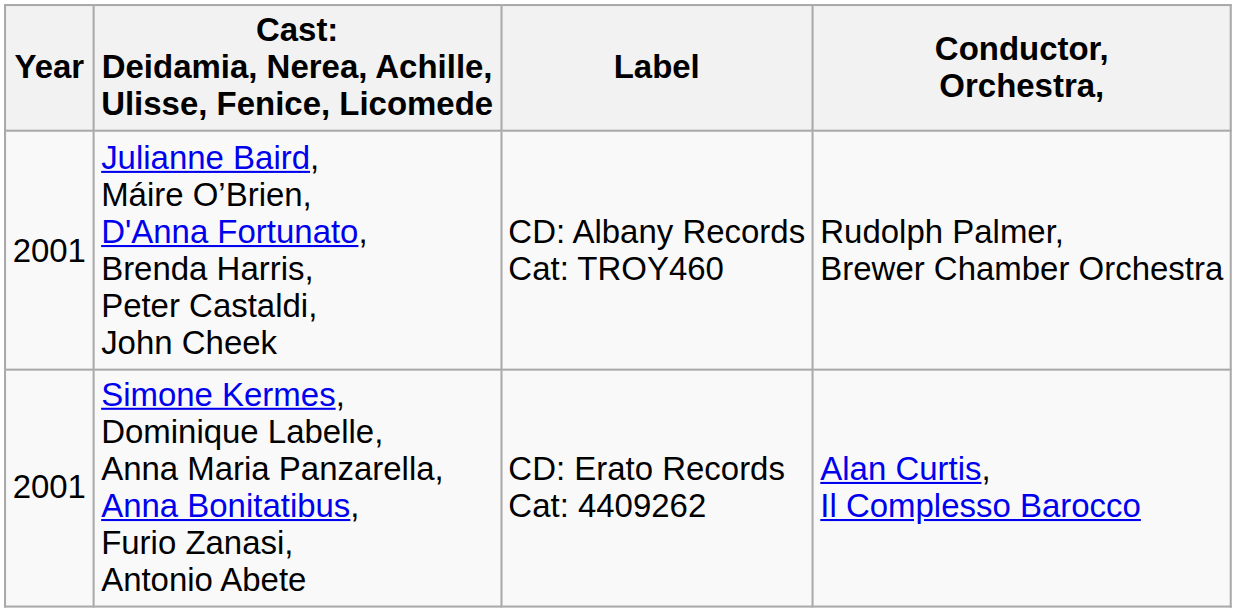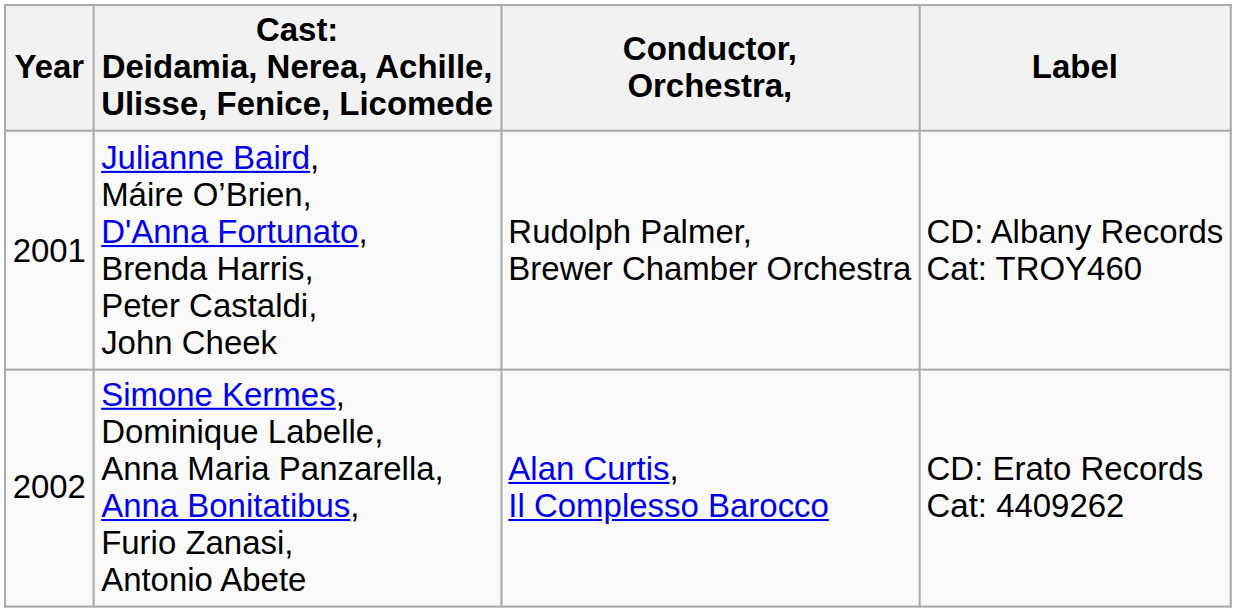columns swapped: (1022, 67) <-> (657, 67)
(49, 487) 2001 -> (49, 487) 2002
